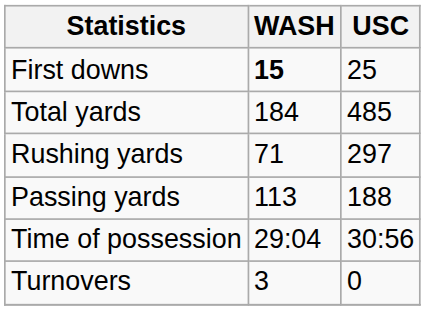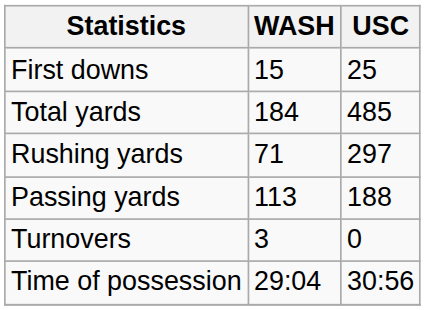(269, 69) bold -> (269, 69) normal
rows swapped: (71, 282) <-> (126, 239)
